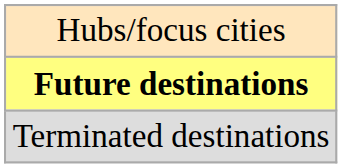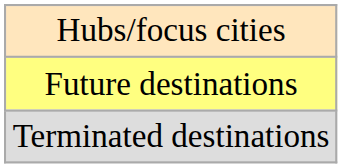(171, 83) bold -> (171, 83) normal
